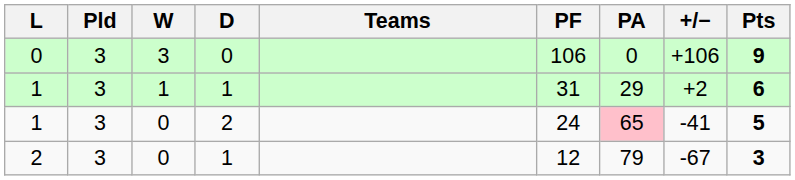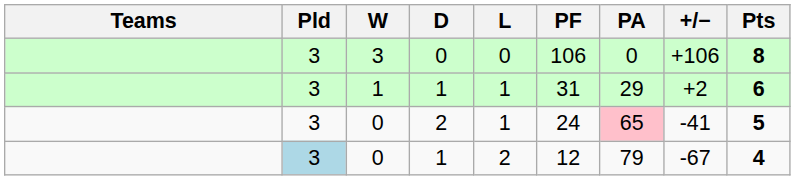columns swapped: (398, 21) <-> (36, 21)
(759, 55) 9 -> (759, 55) 8
(100, 157) no background -> (314, 157) lightblue background
(759, 157) 3 -> (759, 157) 4
